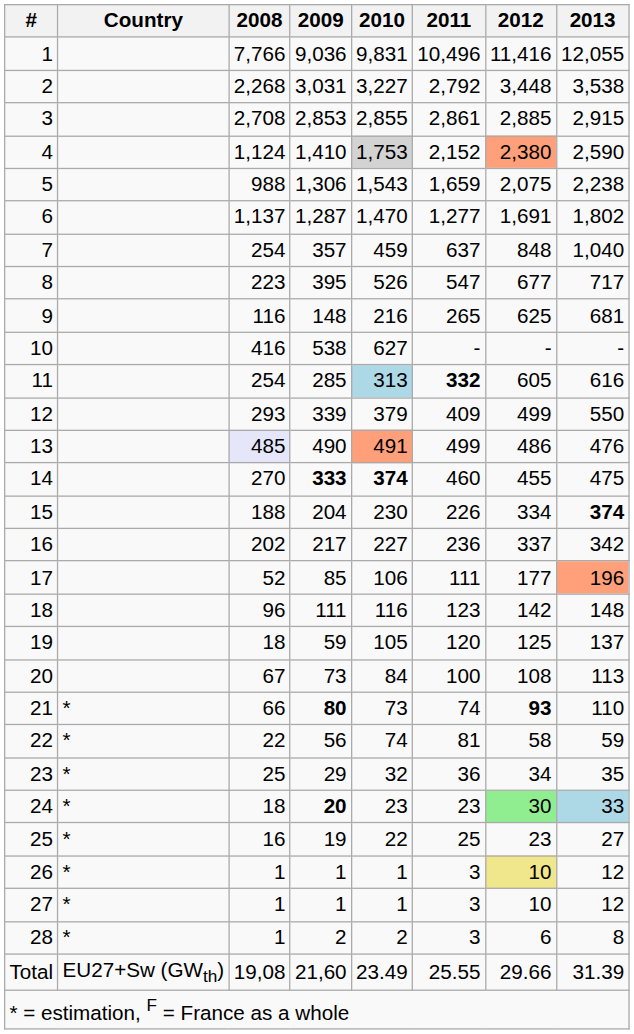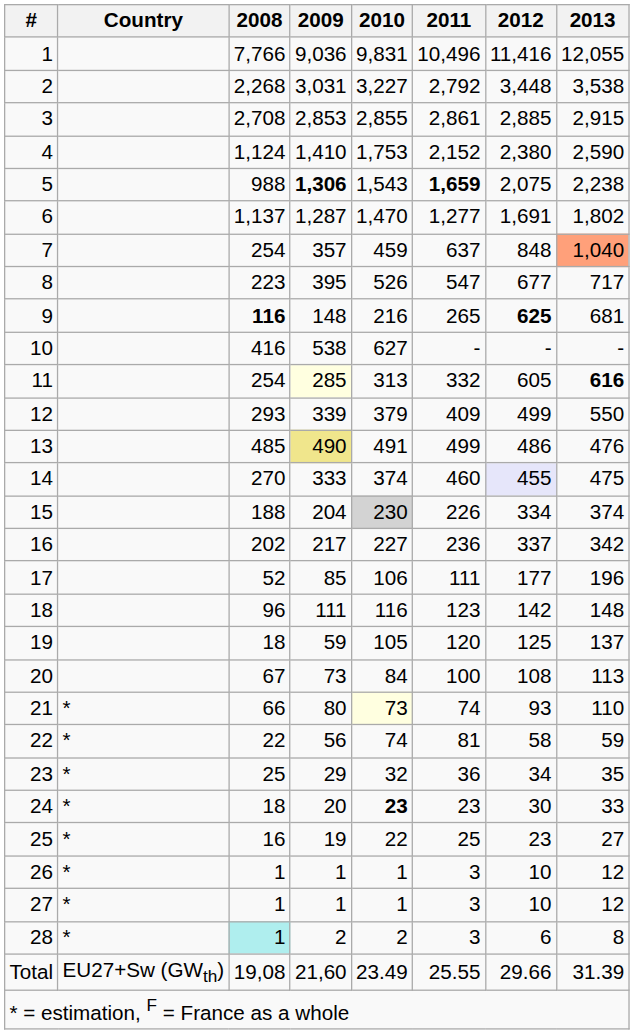(382, 151) lightgrey background -> (382, 151) no background
(526, 151) lightsalmon background -> (526, 151) no background
(321, 184) normal -> (321, 184) bold
(455, 184) normal -> (455, 184) bold
(598, 250) no background -> (598, 250) lightsalmon background
(269, 315) normal -> (269, 315) bold
(534, 315) normal -> (534, 315) bold
(329, 380) no background -> (329, 380) lightyellow background
(391, 380) lightblue background -> (391, 380) no background
(463, 380) bold -> (463, 380) normal
(607, 380) normal -> (607, 380) bold
(268, 446) lavender background -> (268, 446) no background
(329, 446) no background -> (329, 446) khaki background
(391, 446) lightsalmon background -> (391, 446) no background
(329, 479) bold -> (329, 479) normal
(391, 479) bold -> (391, 479) normal
(534, 479) no background -> (534, 479) lavender background
(391, 511) no background -> (391, 511) lightgrey background
(607, 511) bold -> (607, 511) normal
(607, 577) lightsalmon background -> (607, 577) no background
(335, 708) bold -> (335, 708) normal
(396, 708) no background -> (396, 708) lightyellow background
(540, 708) bold -> (540, 708) normal
(335, 806) bold -> (335, 806) normal
(396, 806) normal -> (396, 806) bold
(540, 806) lightgreen background -> (540, 806) no background
(613, 806) lightblue background -> (613, 806) no background
(540, 871) khaki background -> (540, 871) no background
(280, 937) no background -> (280, 937) paleturquoise background
